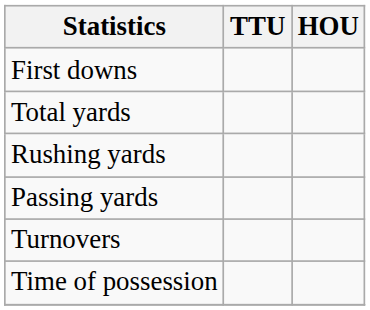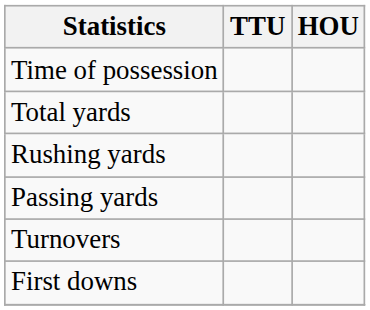rows swapped: (74, 69) <-> (114, 282)
